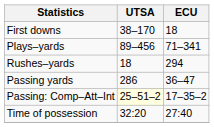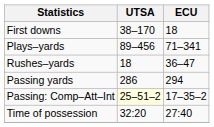(174, 63) 294 -> (180, 63) 36–47
(180, 80) 36–47 -> (174, 80) 294
